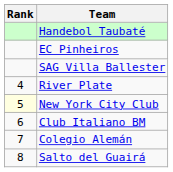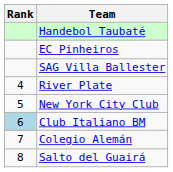(20, 103) lightyellow background -> (20, 103) no background
(20, 121) no background -> (20, 121) lightblue background
